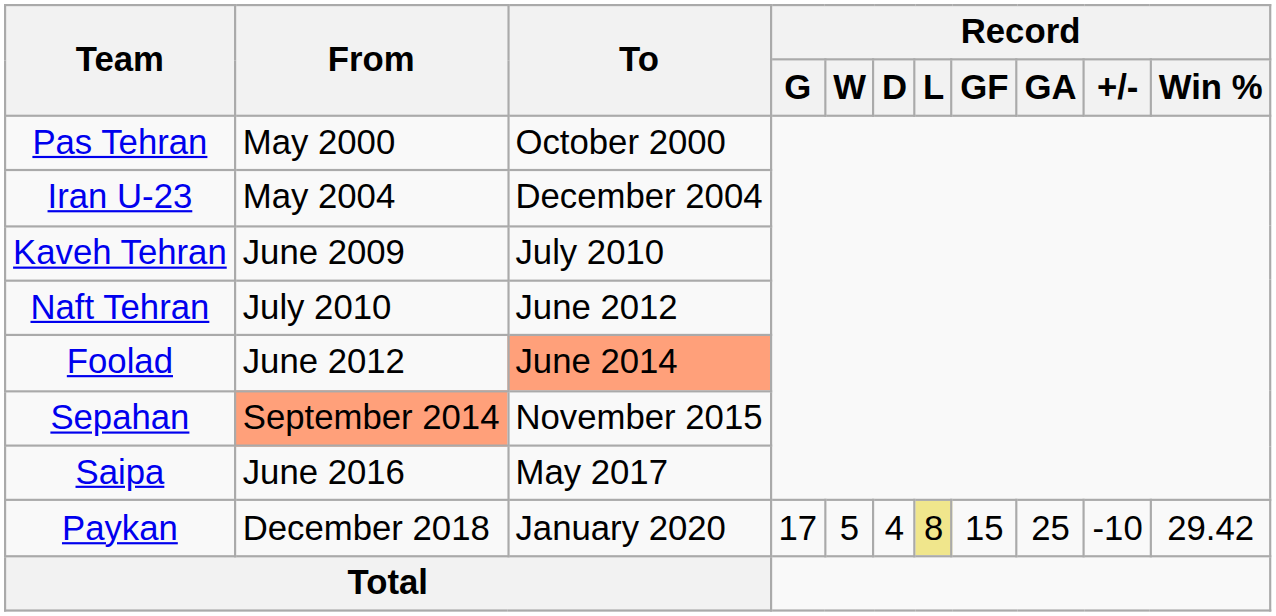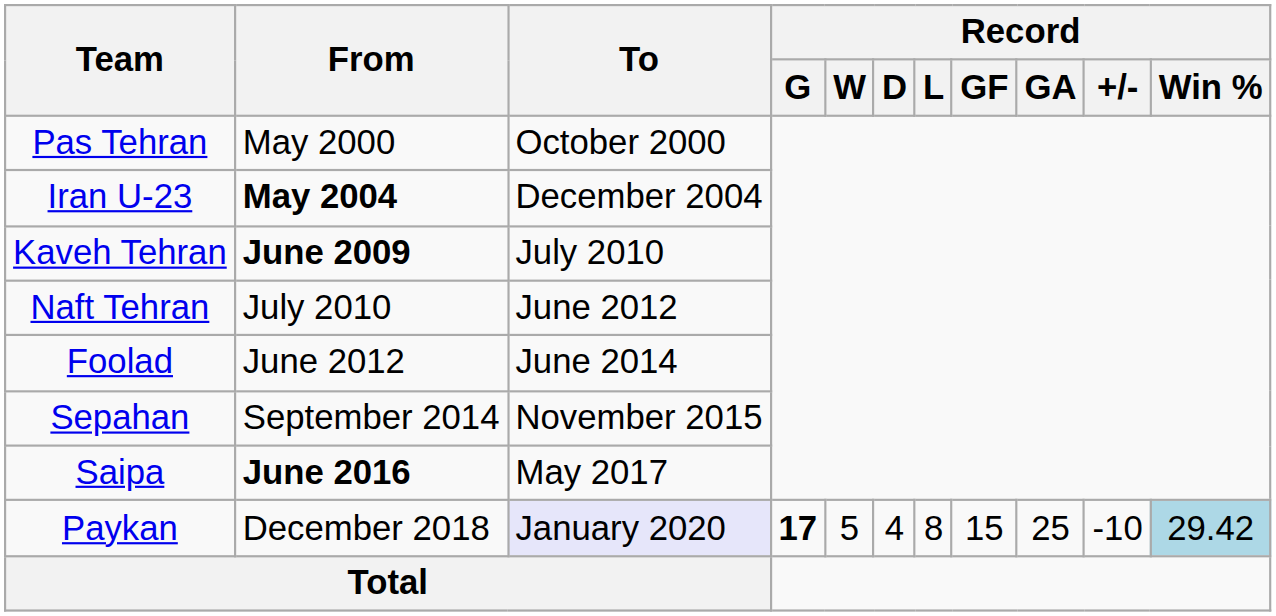(319, 197) normal -> (320, 197) bold
(324, 252) normal -> (327, 252) bold
(597, 362) lightsalmon background -> (597, 362) no background
(371, 417) lightsalmon background -> (371, 417) no background
(324, 472) normal -> (327, 472) bold
(621, 527) no background -> (621, 527) lavender background
(798, 527) normal -> (798, 527) bold
(934, 527) khaki background -> (934, 527) no background
(1211, 527) no background -> (1211, 527) lightblue background
